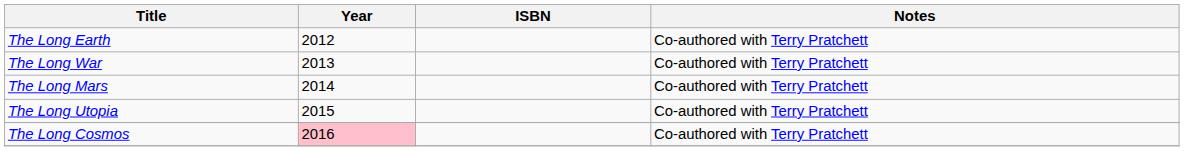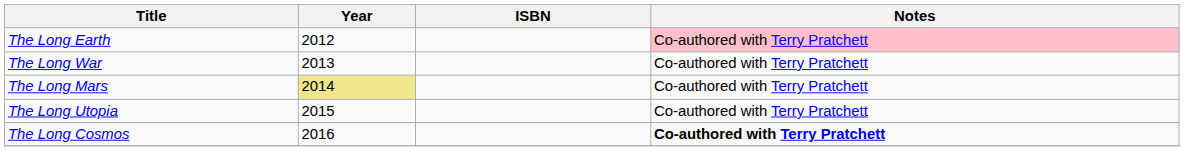(761, 39) no background -> (761, 39) pink background
(318, 87) no background -> (318, 87) khaki background
(318, 134) pink background -> (318, 134) no background
(761, 134) normal -> (770, 134) bold
